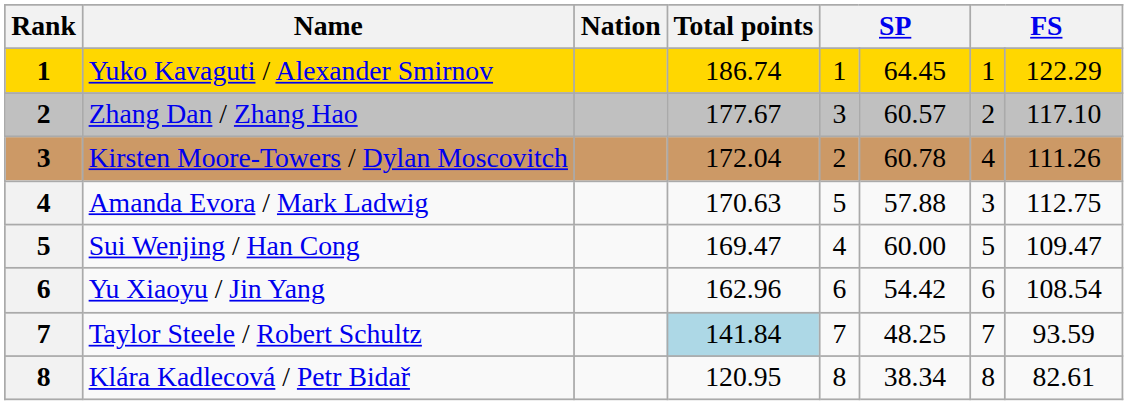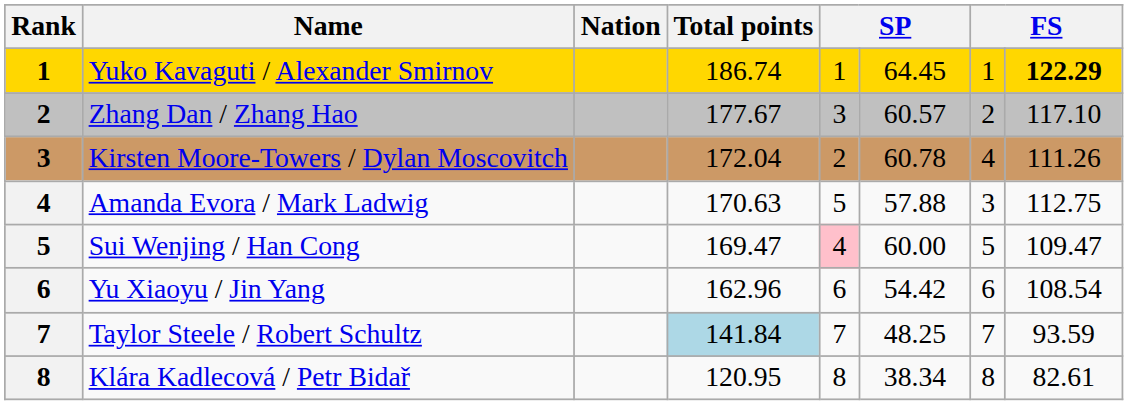(1064, 70) normal -> (1064, 70) bold
(839, 245) no background -> (839, 245) pink background
